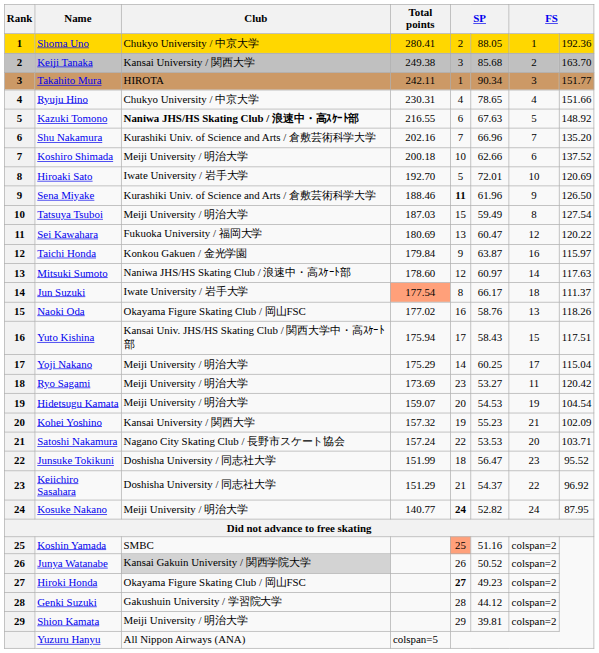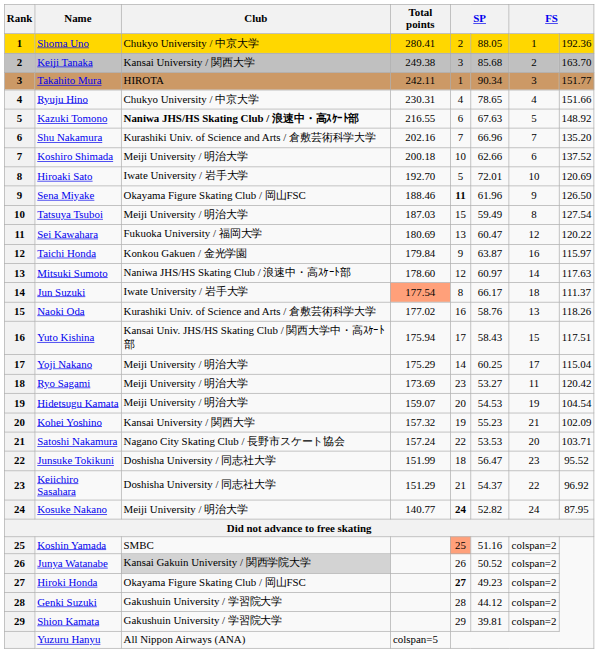(250, 195) Kurashiki Univ. of Science and Arts / 倉敷芸術科学大学 -> (215, 195) Okayama Figure Skating Club / 岡山FSC
(215, 311) Okayama Figure Skating Club / 岡山FSC -> (250, 311) Kurashiki Univ. of Science and Arts / 倉敷芸術科学大学
(186, 621) Meiji University / 明治大学 -> (203, 621) Gakushuin University / 学習院大学
